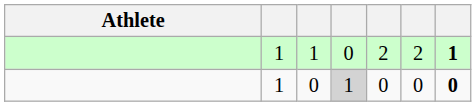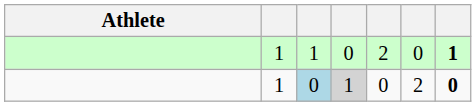(418, 52) 2 -> (418, 52) 0
(314, 85) no background -> (314, 85) lightblue background
(418, 85) 0 -> (418, 85) 2
